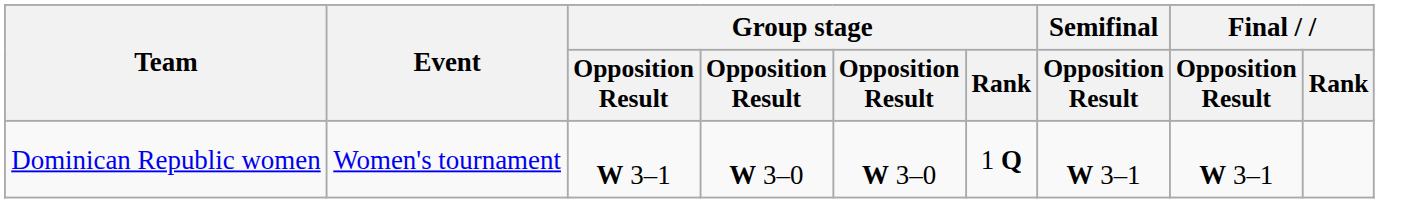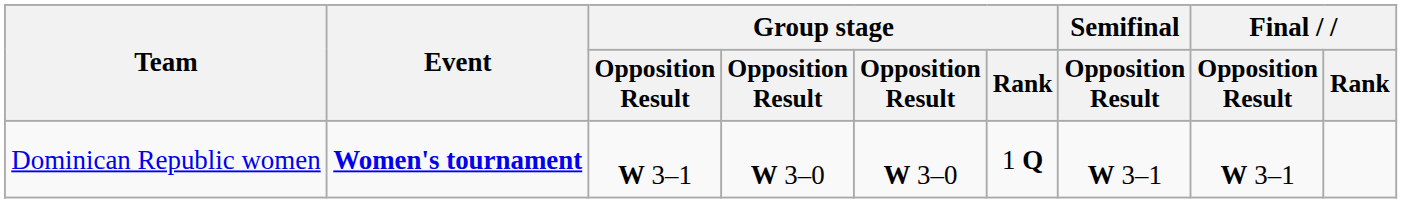(447, 159) normal -> (458, 159) bold
